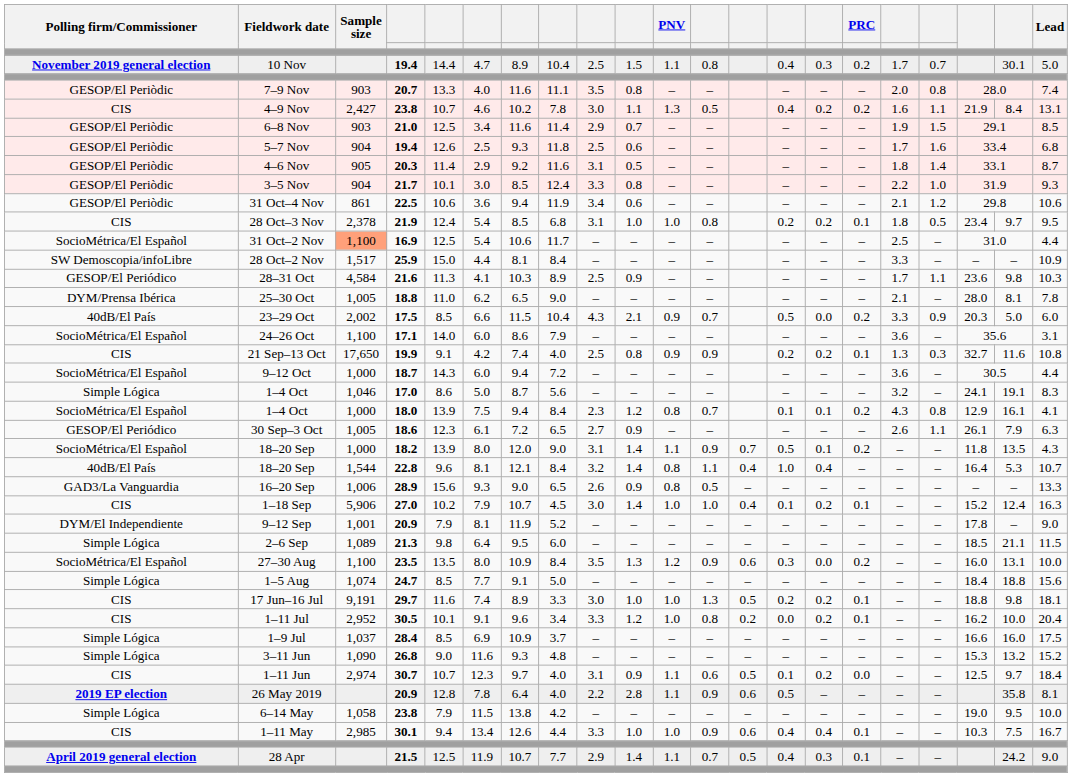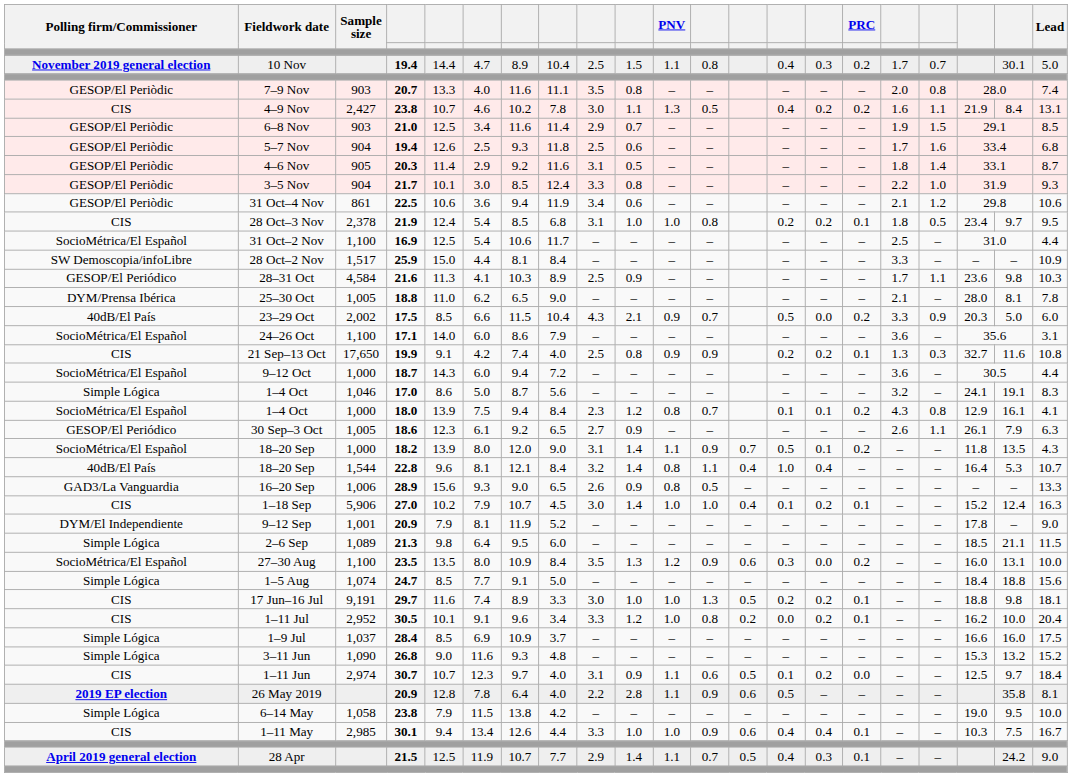(361, 241) lightsalmon background -> (361, 241) no background
(520, 430) 7.2 -> (520, 430) 9.2
